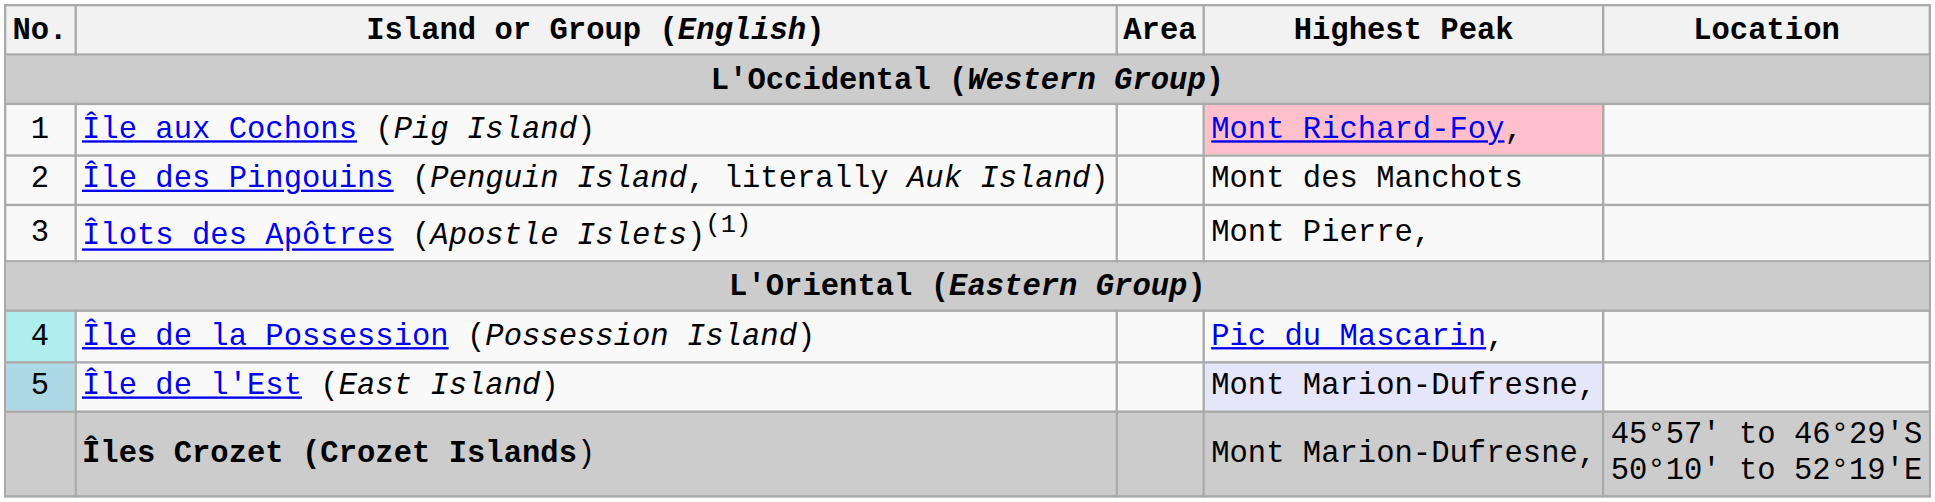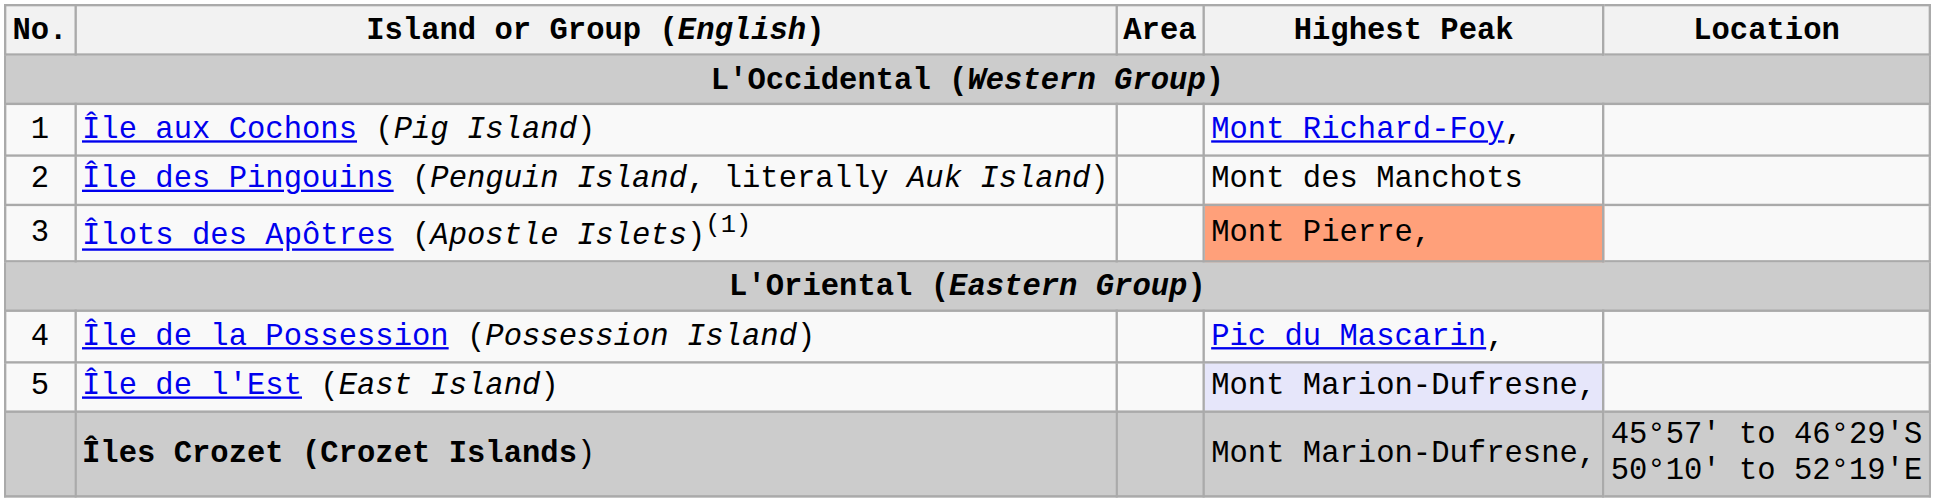(1367, 130) pink background -> (1367, 130) no background
(1321, 233) no background -> (1321, 233) lightsalmon background
(40, 337) paleturquoise background -> (40, 337) no background
(40, 386) lightblue background -> (40, 386) no background
